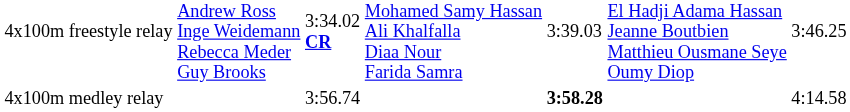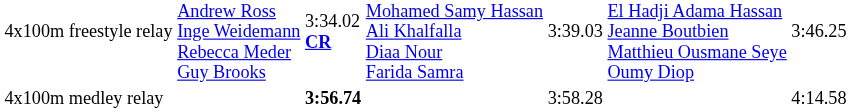(333, 97) normal -> (333, 97) bold
(575, 97) bold -> (575, 97) normal
